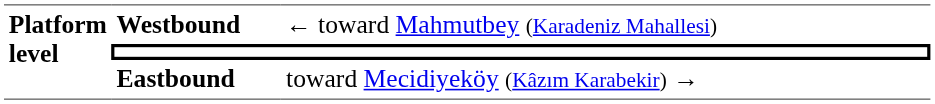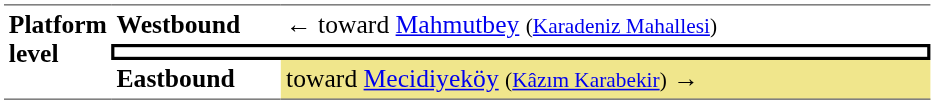(492, 78) no background -> (492, 78) khaki background
